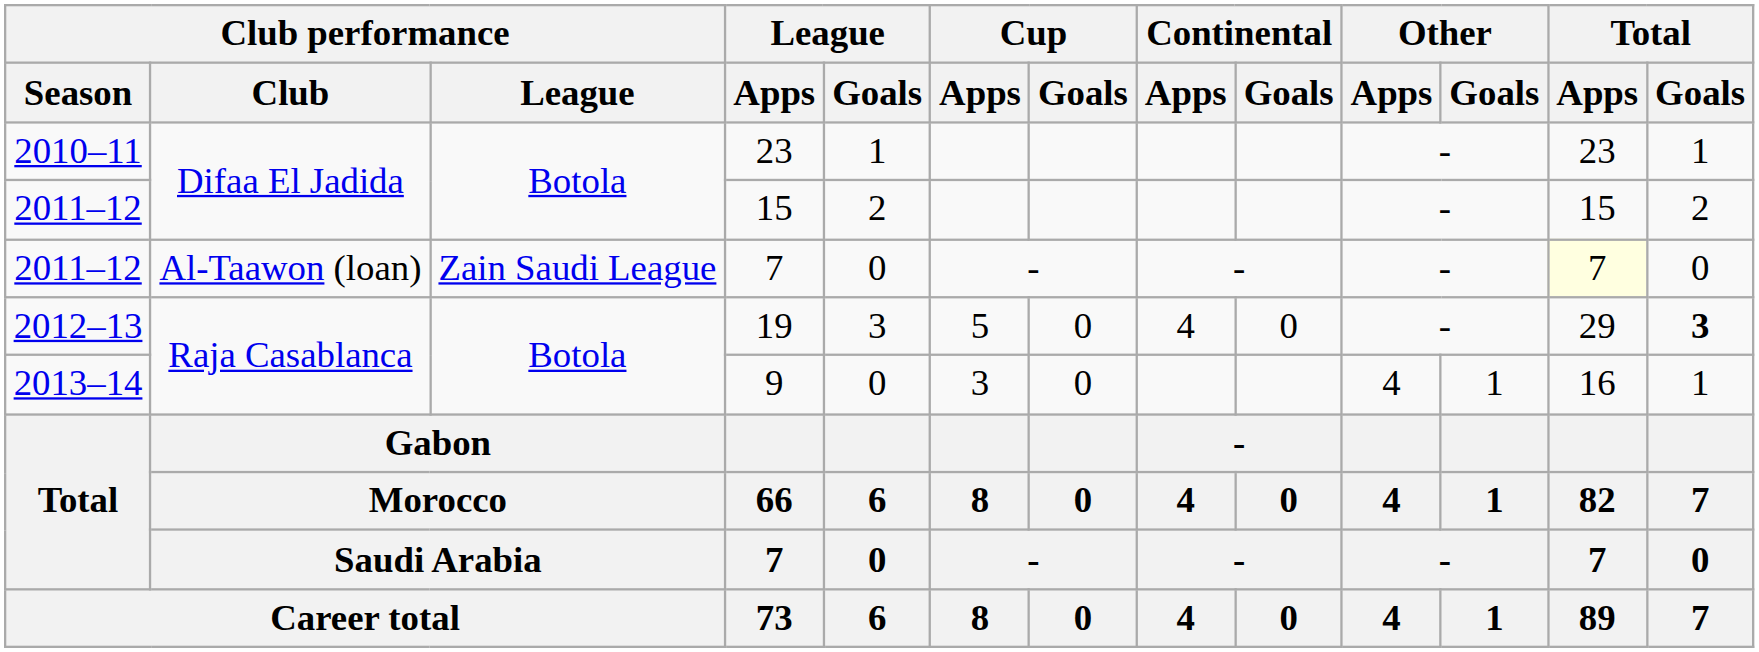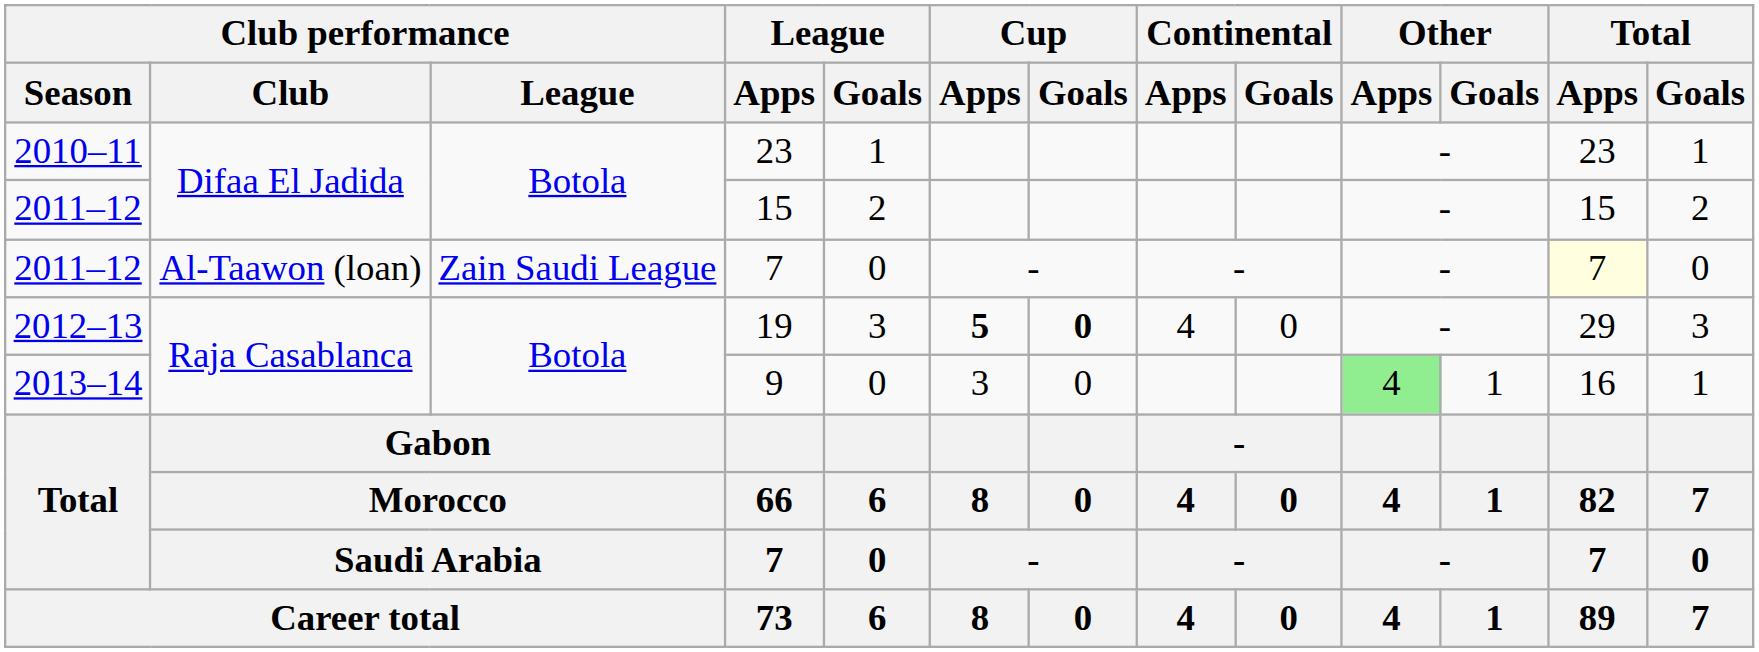(980, 325) normal -> (980, 325) bold
(1083, 325) normal -> (1083, 325) bold
(1700, 325) bold -> (1700, 325) normal
(1391, 383) no background -> (1391, 383) lightgreen background
